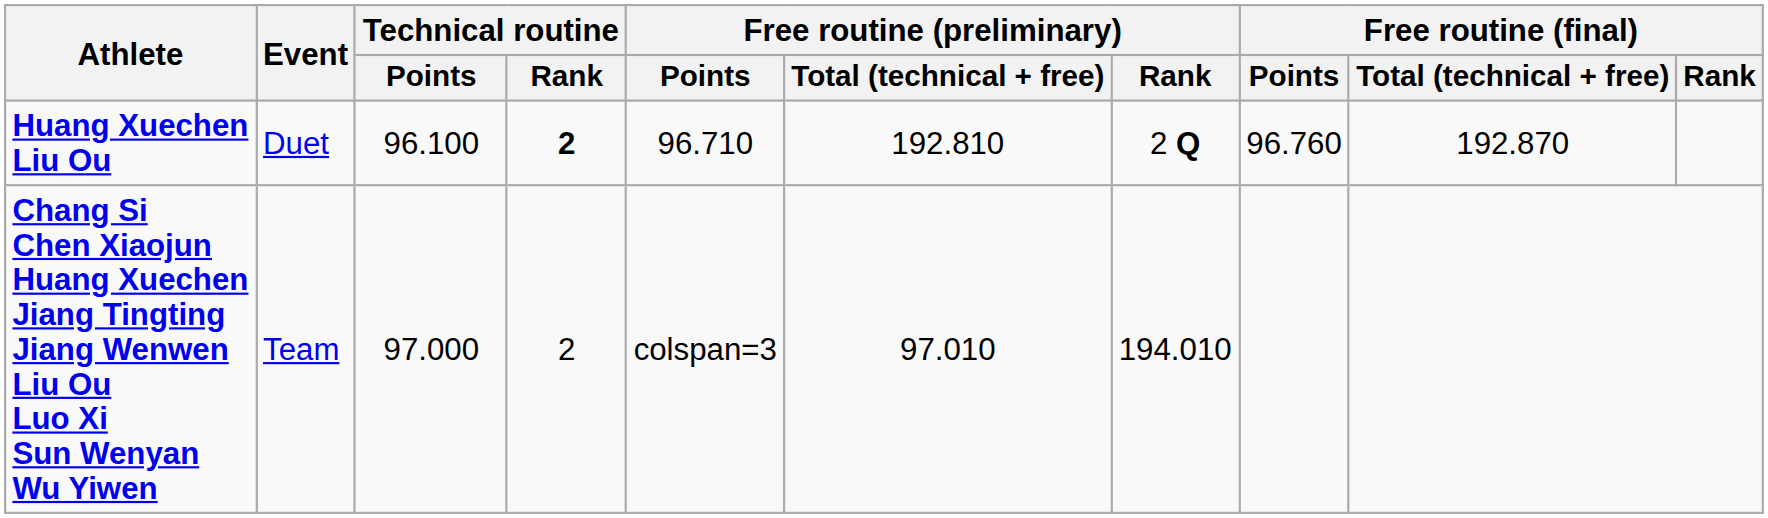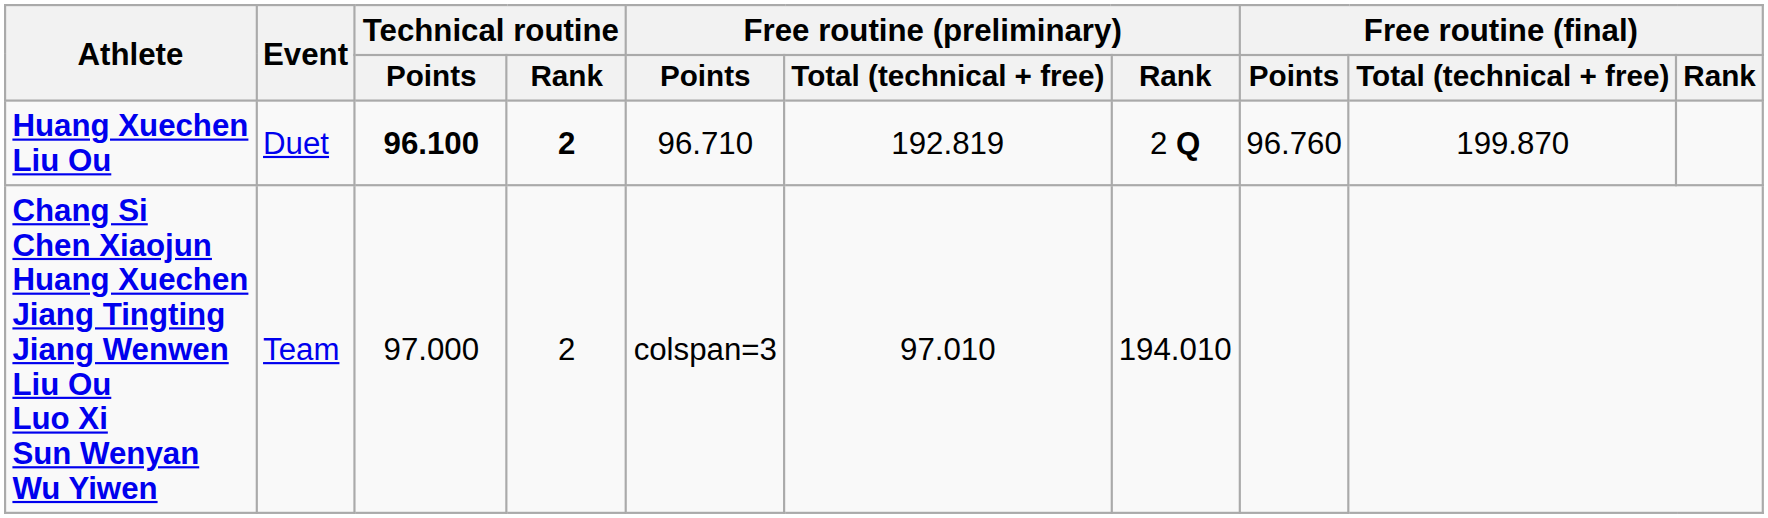(431, 143) normal -> (431, 143) bold
(948, 143) 192.810 -> (948, 143) 192.819
(1513, 143) 192.870 -> (1513, 143) 199.870
